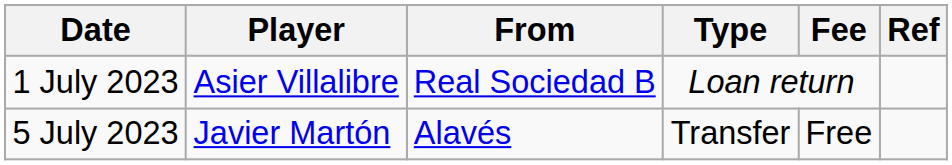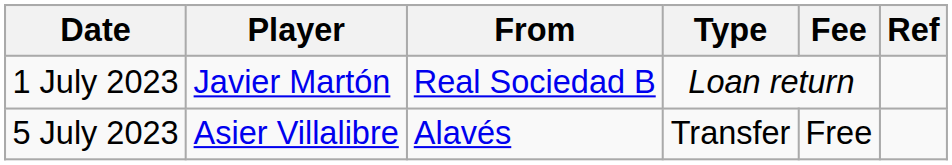(296, 81) Asier Villalibre -> (292, 81) Javier Martón
(292, 133) Javier Martón -> (296, 133) Asier Villalibre
